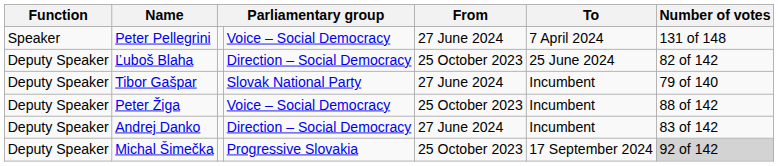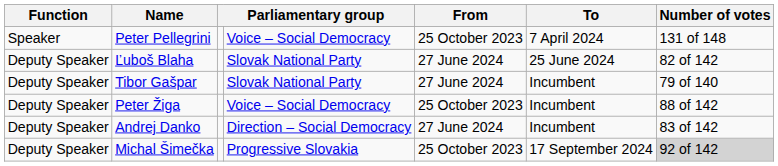(461, 37) 27 June 2024 -> (470, 37) 25 October 2023
(319, 60) Direction – Social Democracy -> (294, 60) Slovak National Party
(470, 60) 25 October 2023 -> (461, 60) 27 June 2024
